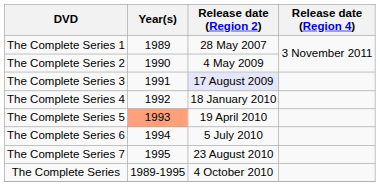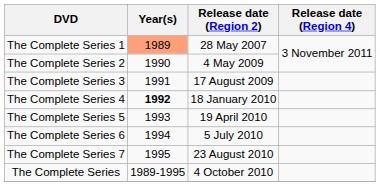(158, 44) no background -> (158, 44) lightsalmon background
(233, 81) lavender background -> (233, 81) no background
(158, 99) normal -> (158, 99) bold
(158, 117) lightsalmon background -> (158, 117) no background
